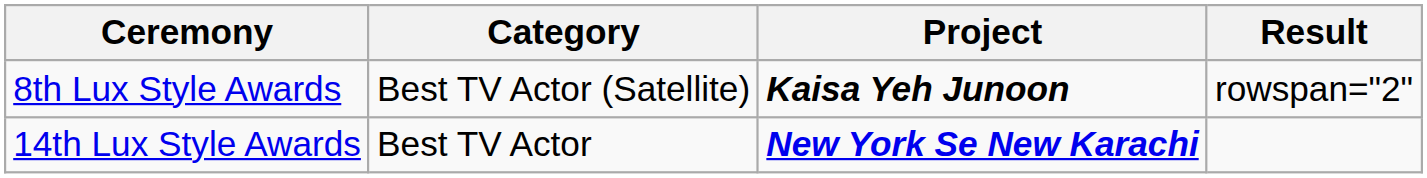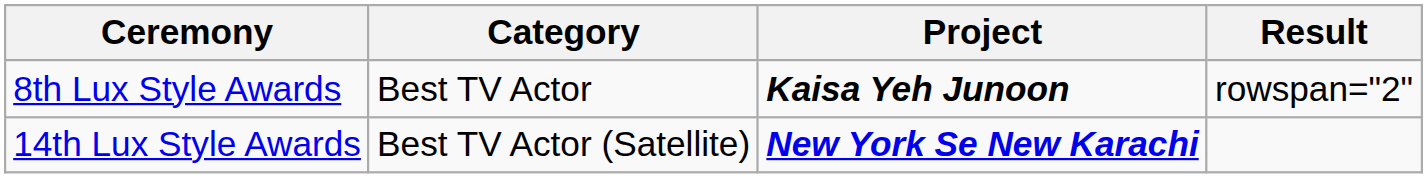(564, 88) Best TV Actor (Satellite) -> (484, 88) Best TV Actor
(484, 144) Best TV Actor -> (564, 144) Best TV Actor (Satellite)
